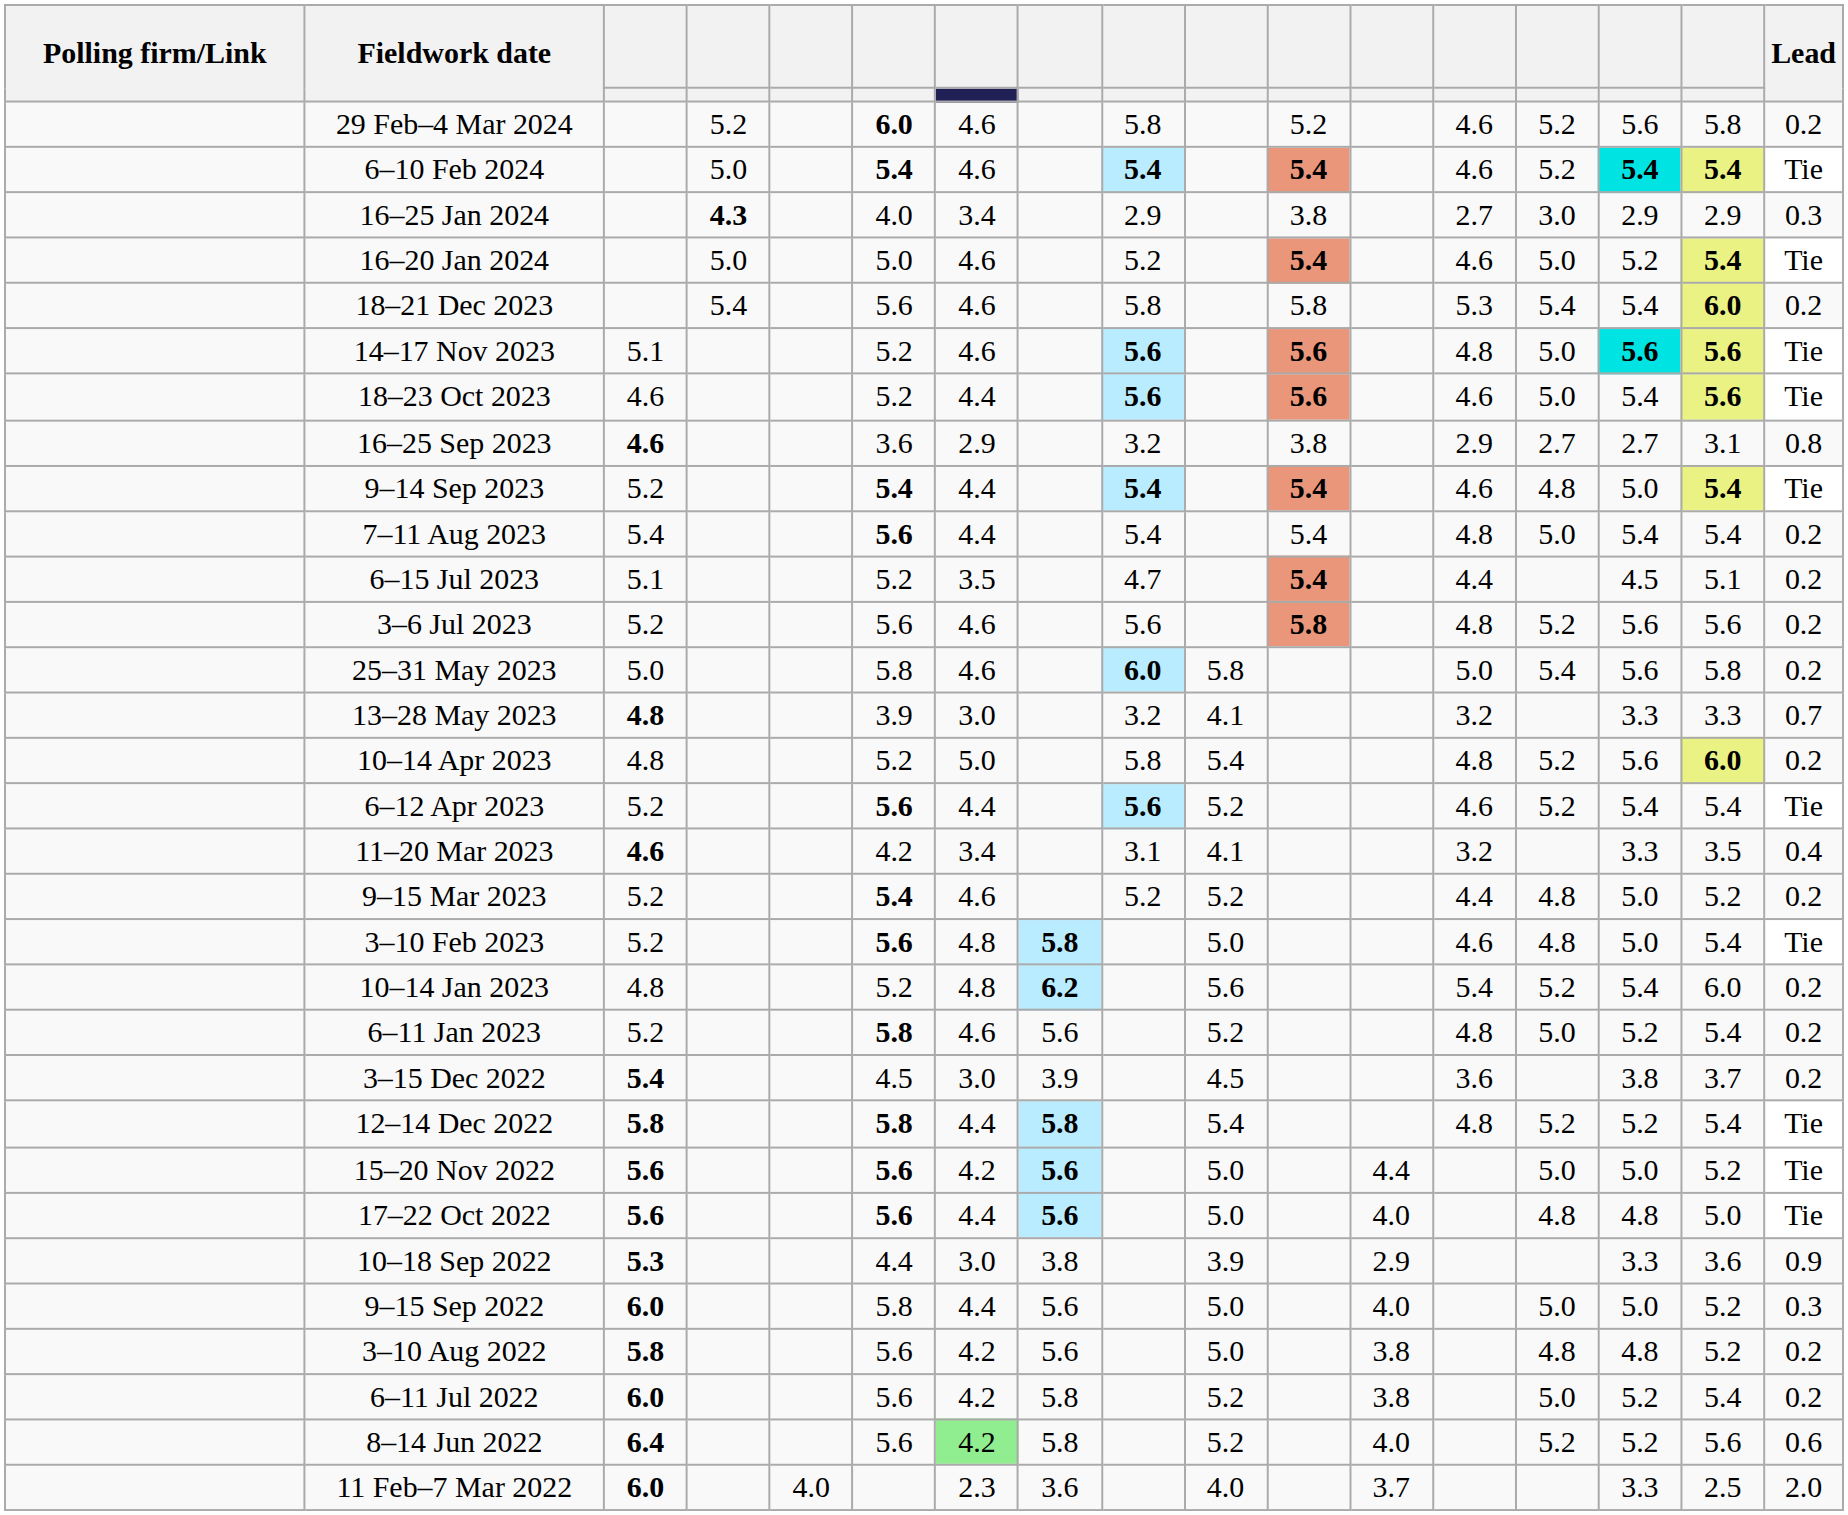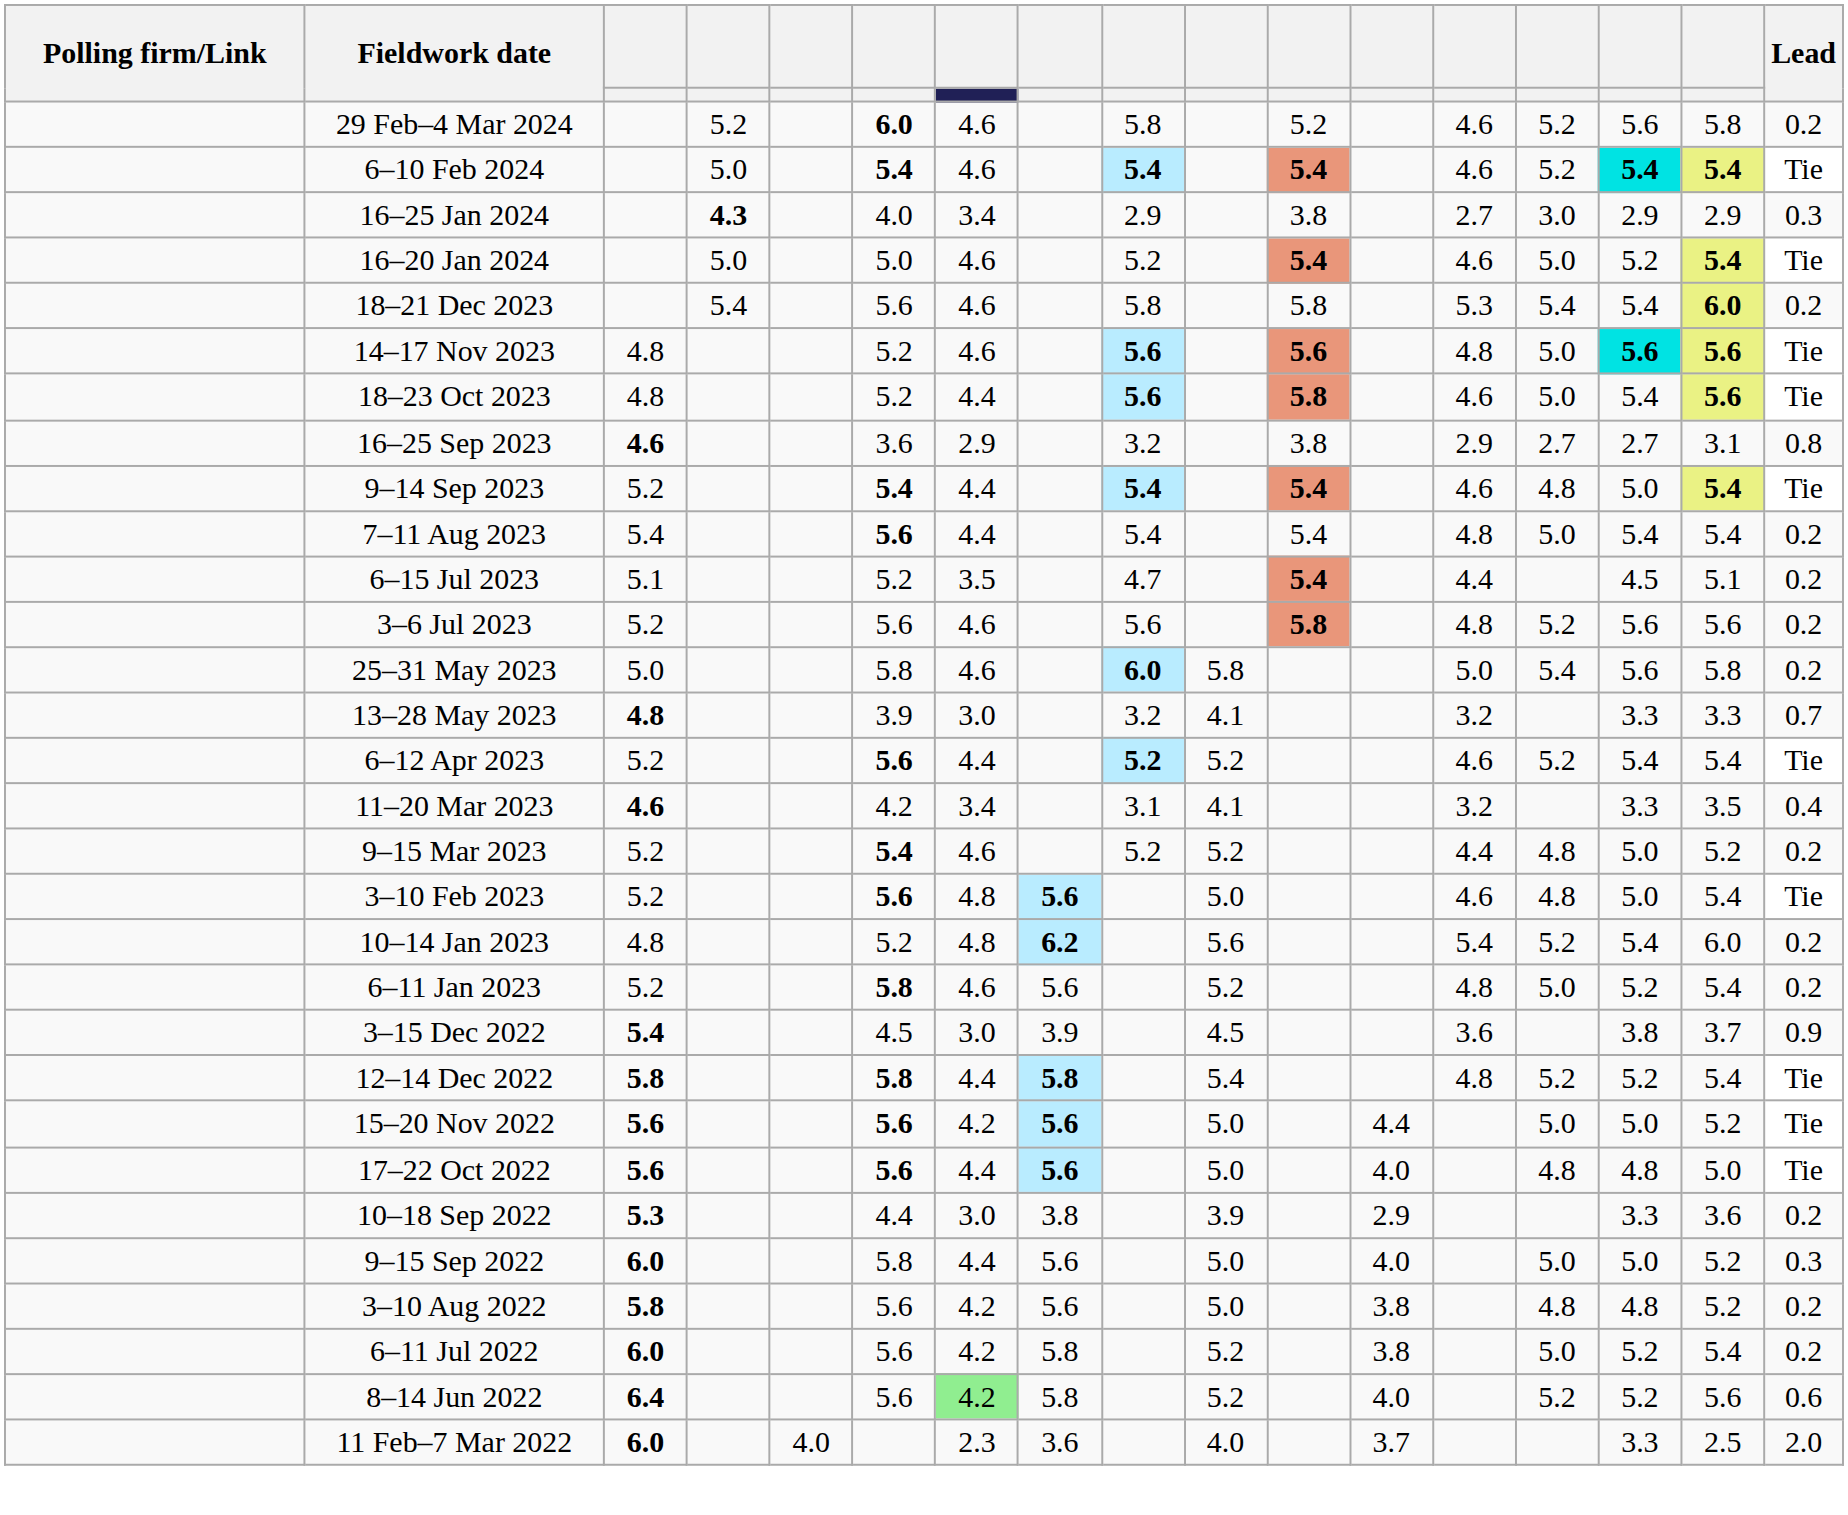(646, 351) 5.1 -> (646, 351) 4.8
(646, 396) 4.6 -> (646, 396) 4.8
(1308, 396) 5.6 -> (1308, 396) 5.8
- row: (454, 760)
(1143, 805) 5.6 -> (1143, 760) 5.2
(1060, 941) 5.8 -> (1060, 896) 5.6
(1804, 1078) 0.2 -> (1804, 1032) 0.9
(1804, 1259) 0.9 -> (1804, 1214) 0.2
